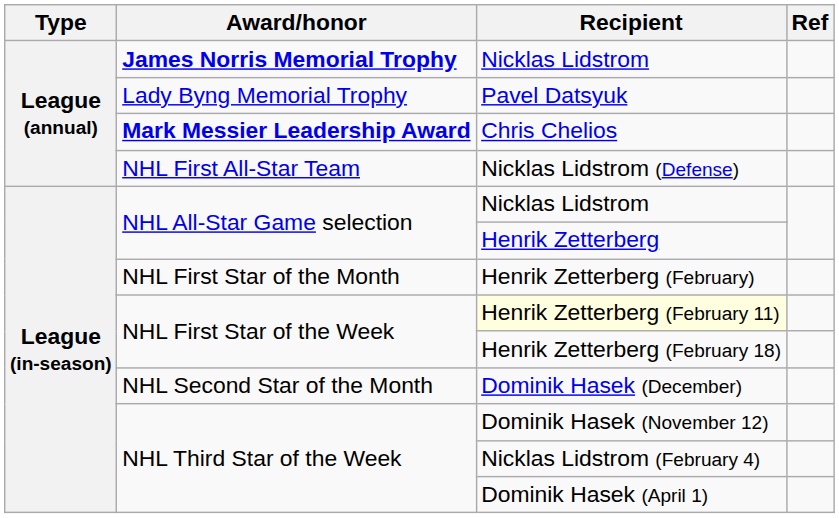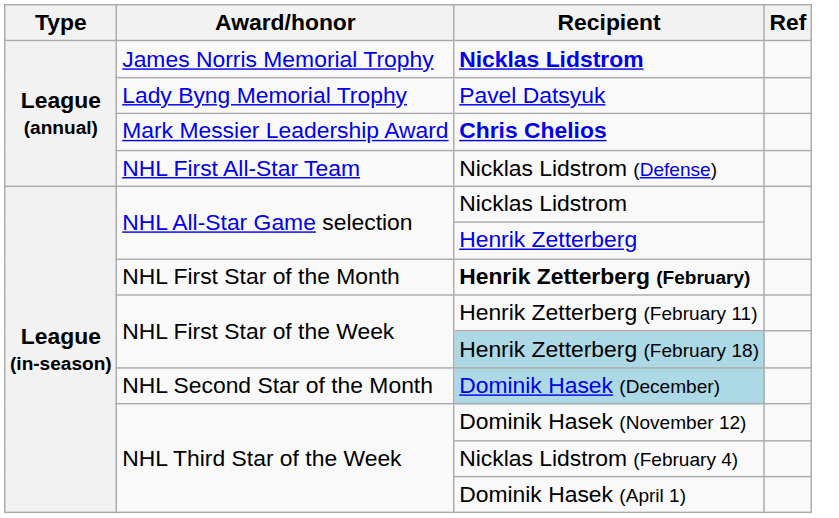(289, 58) bold -> (278, 58) normal
(565, 58) normal -> (551, 58) bold
(296, 131) bold -> (285, 131) normal
(549, 131) normal -> (533, 131) bold
(618, 276) normal -> (605, 276) bold
(630, 312) lightyellow background -> (608, 312) no background
(631, 349) no background -> (609, 349) lightblue background
(612, 385) no background -> (590, 385) lightblue background
